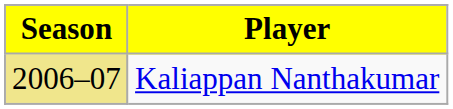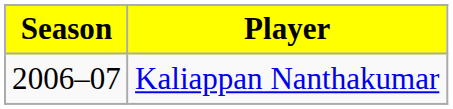(66, 78) khaki background -> (66, 78) no background
